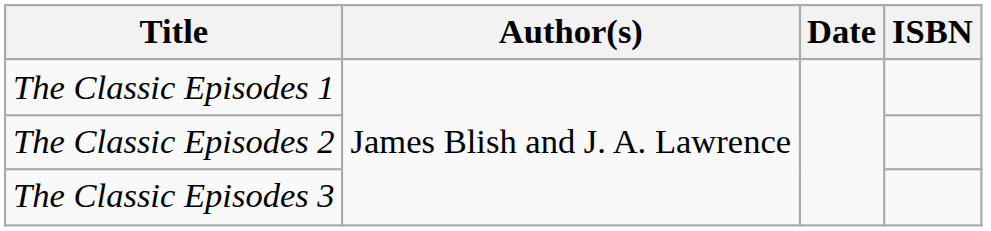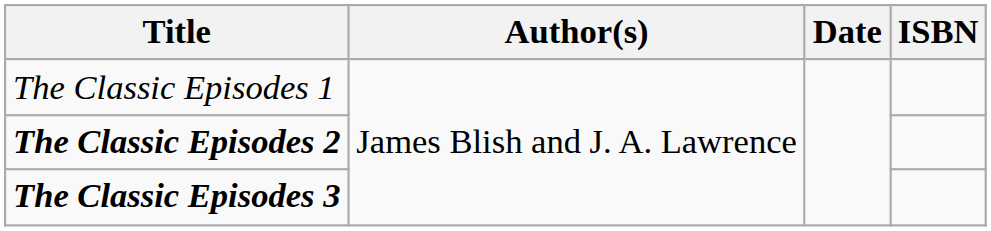(174, 141) normal -> (177, 141) bold
(174, 196) normal -> (177, 196) bold
